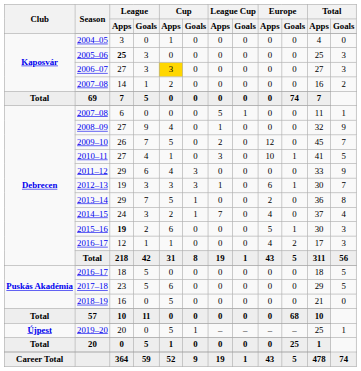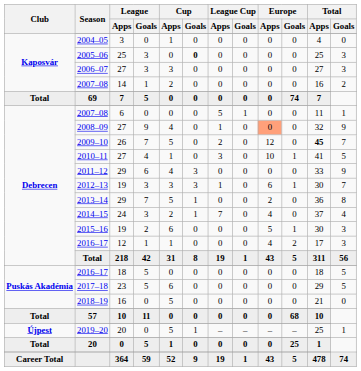(122, 55) bold -> (122, 55) normal
(196, 55) normal -> (196, 55) bold
(171, 70) gold background -> (171, 70) no background
(270, 128) no background -> (270, 128) lightsalmon background
(319, 142) normal -> (319, 142) bold
(122, 229) bold -> (122, 229) normal
